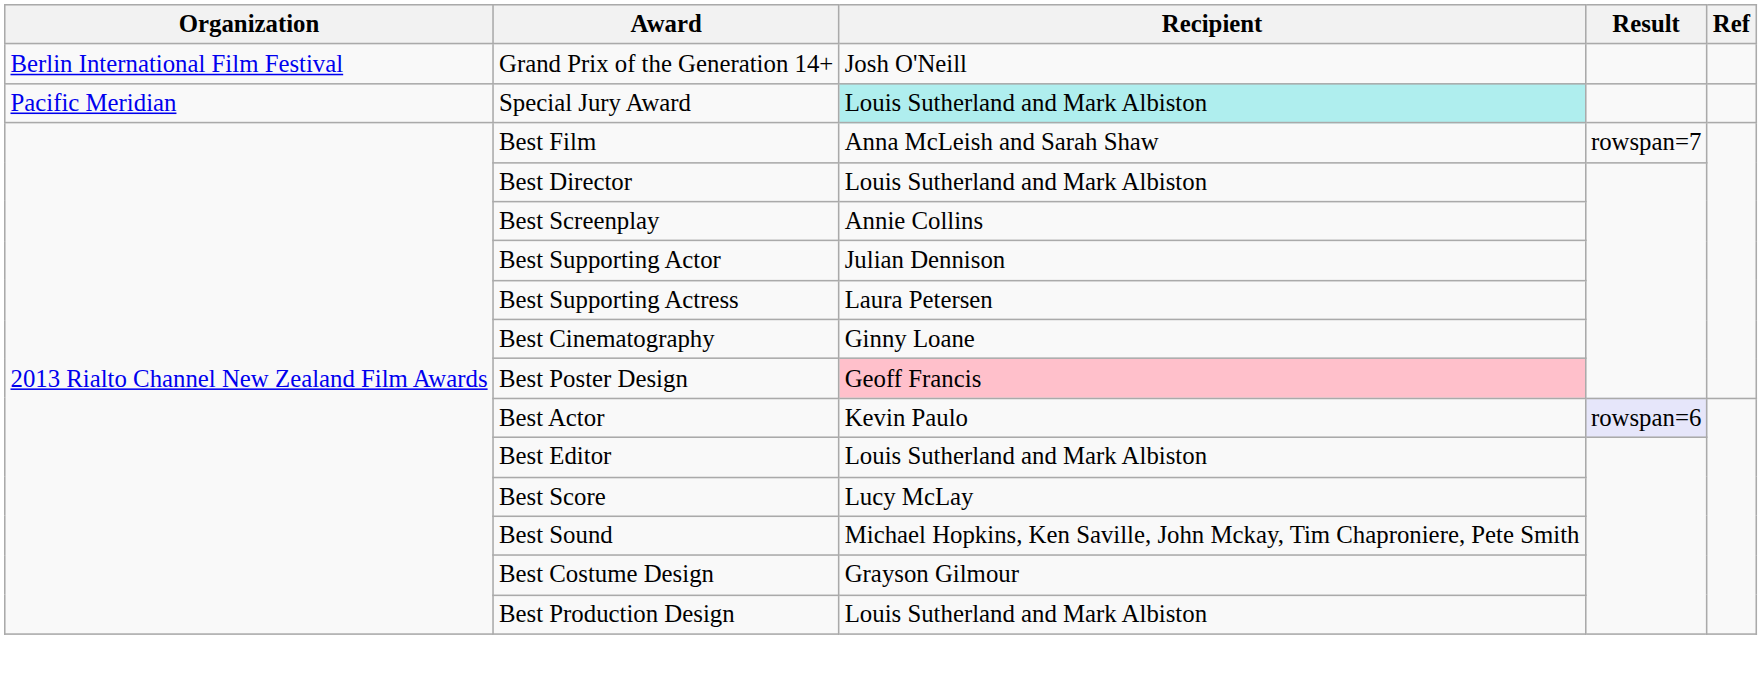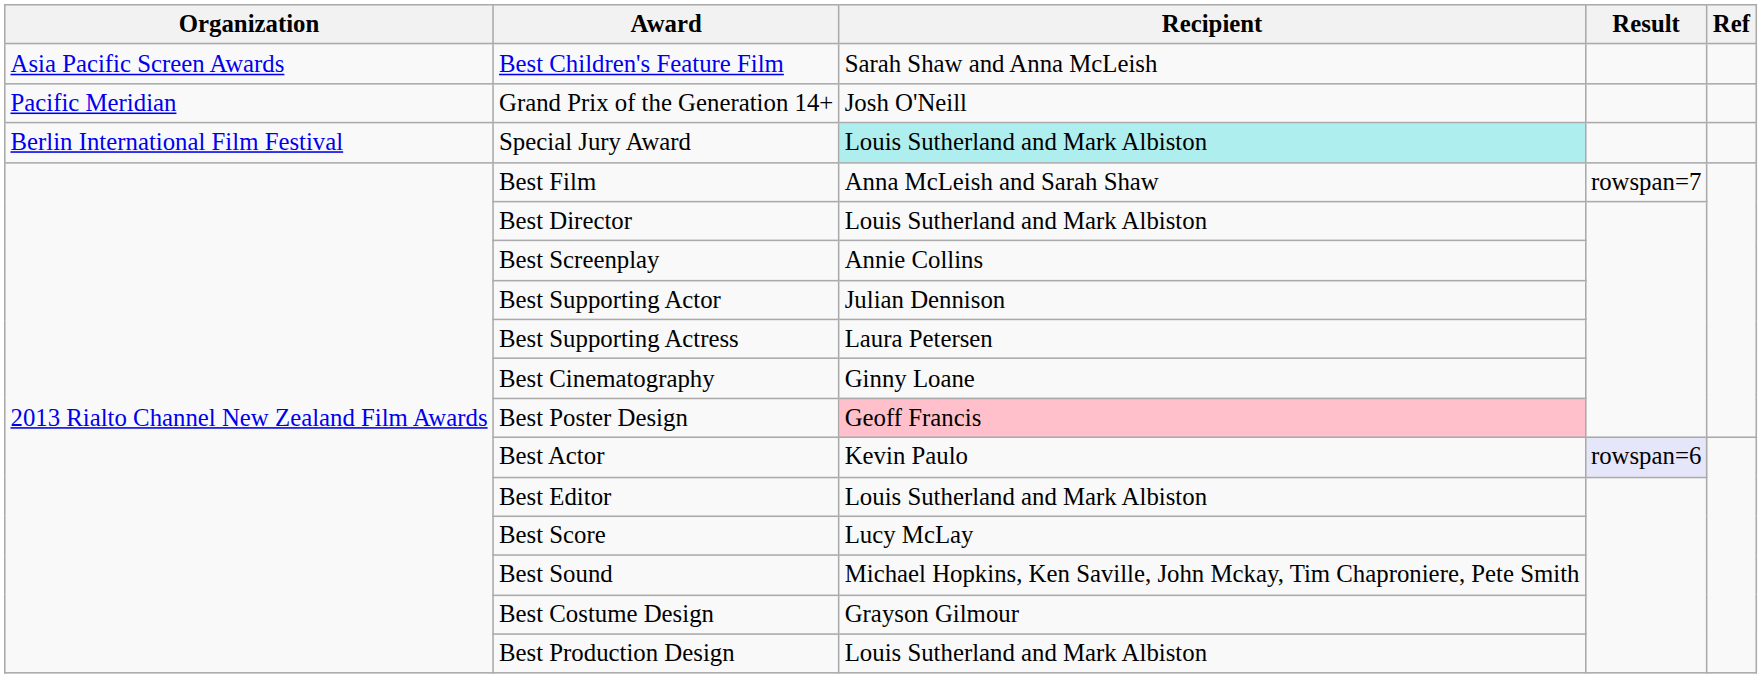+ row: (641, 63)
(177, 63) Berlin International Film Festival -> (93, 102) Pacific Meridian
(93, 102) Pacific Meridian -> (177, 142) Berlin International Film Festival
